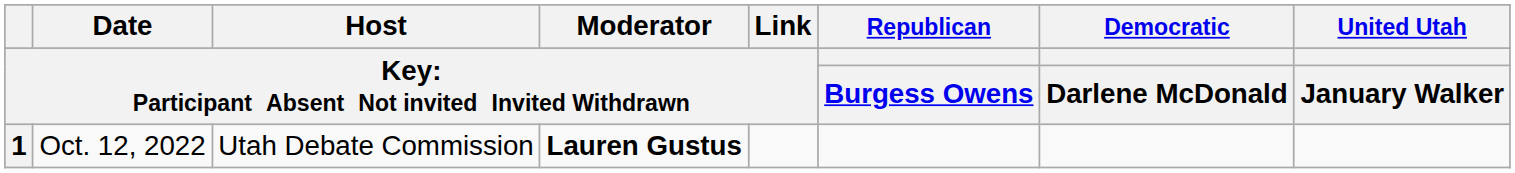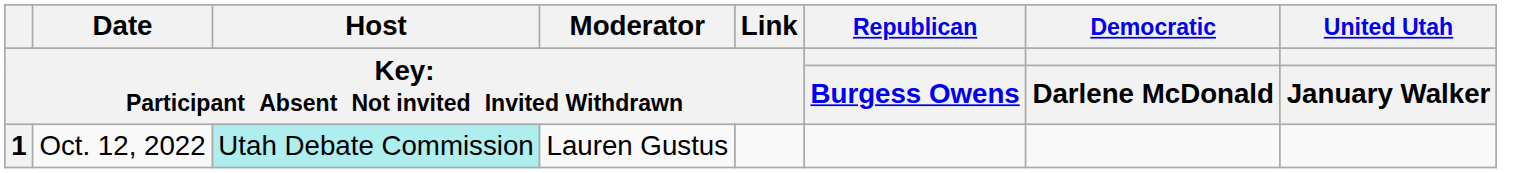(376, 145) no background -> (376, 145) paleturquoise background
(644, 145) bold -> (637, 145) normal
